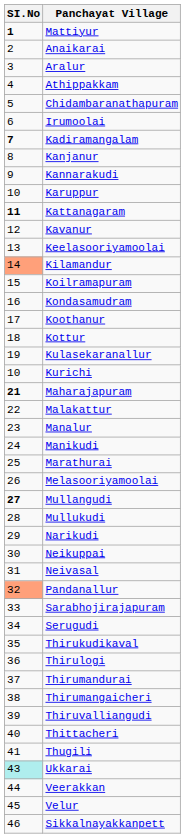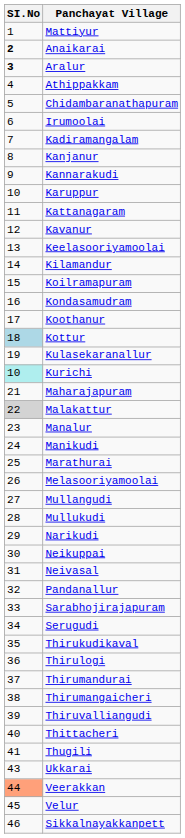(10, 31) bold -> (10, 31) normal
(10, 49) normal -> (10, 49) bold
(10, 67) normal -> (10, 67) bold
(10, 139) bold -> (10, 139) normal
(14, 212) bold -> (14, 212) normal
(14, 266) lightsalmon background -> (14, 266) no background
(14, 338) no background -> (14, 338) lightblue background
(14, 374) no background -> (14, 374) paleturquoise background
(14, 392) bold -> (14, 392) normal
(14, 410) no background -> (14, 410) lightgrey background
(14, 500) bold -> (14, 500) normal
(14, 590) lightsalmon background -> (14, 590) no background
(14, 770) paleturquoise background -> (14, 770) no background
(14, 788) no background -> (14, 788) lightsalmon background
